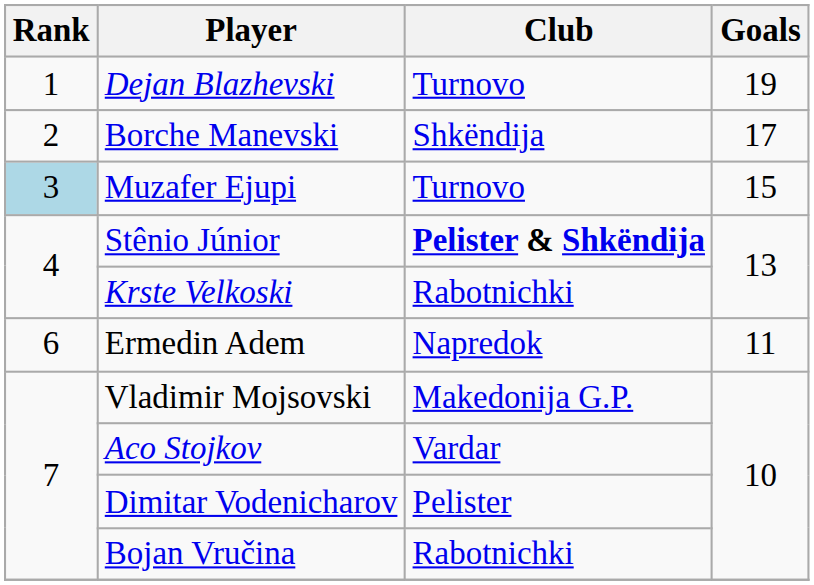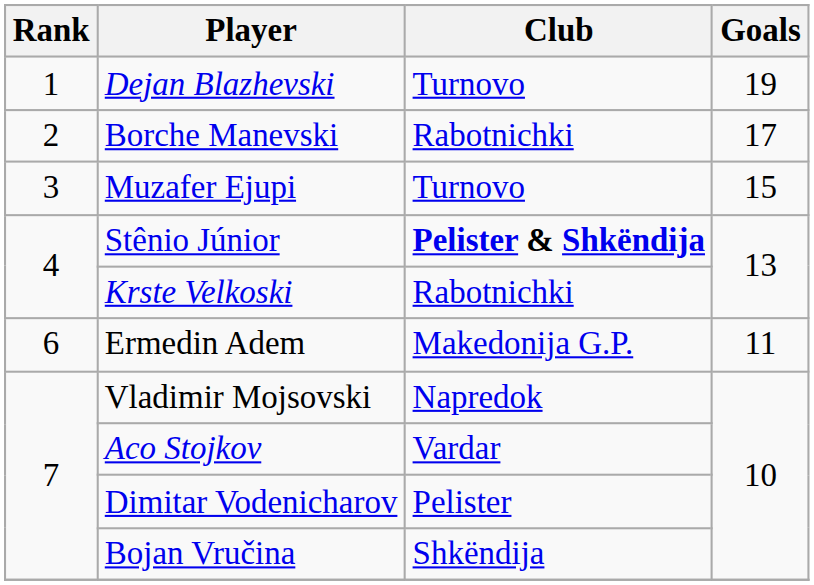(479, 135) Shkëndija -> (493, 135) Rabotnichki
(51, 187) lightblue background -> (51, 187) no background
(478, 344) Napredok -> (523, 344) Makedonija G.P.
(523, 396) Makedonija G.P. -> (478, 396) Napredok
(493, 553) Rabotnichki -> (479, 553) Shkëndija
